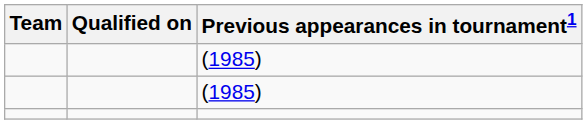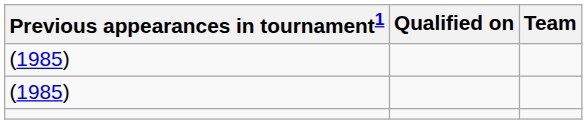columns swapped: (36, 23) <-> (389, 23)
